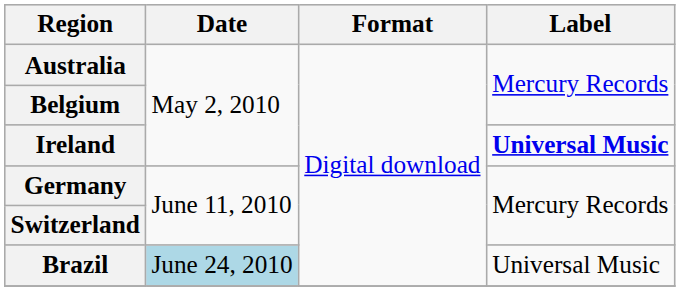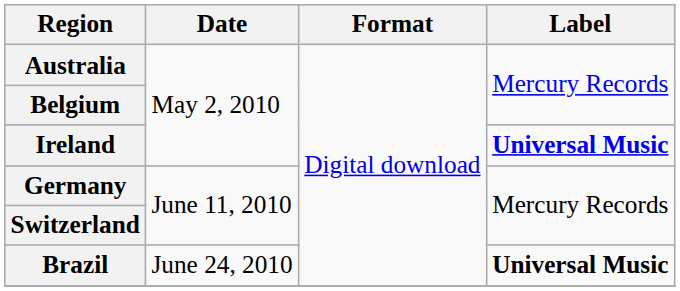(222, 265) lightblue background -> (222, 265) no background
(576, 265) normal -> (580, 265) bold
